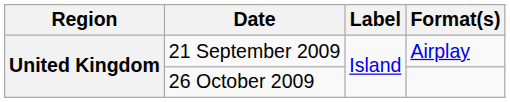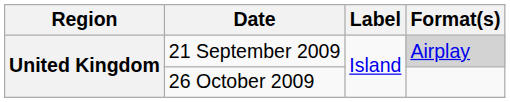(440, 50) no background -> (440, 50) lightgrey background
